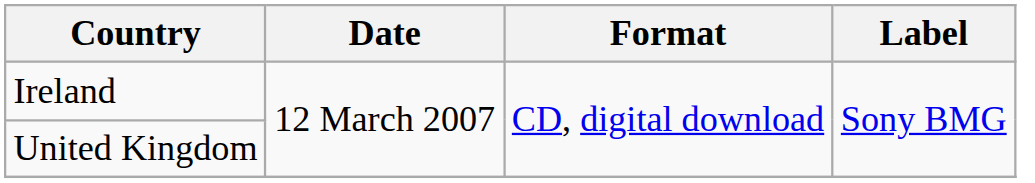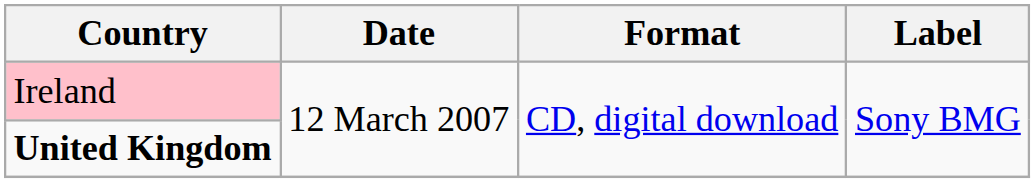(65, 90) no background -> (65, 90) pink background
(136, 147) normal -> (143, 147) bold
